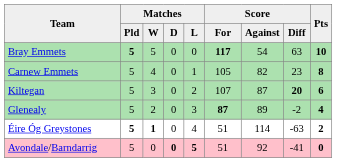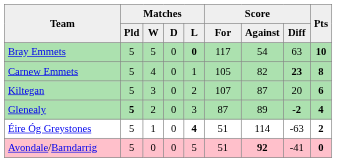(132, 52) bold -> (132, 52) normal
(194, 52) normal -> (194, 52) bold
(223, 52) bold -> (223, 52) normal
(297, 71) normal -> (297, 71) bold
(297, 90) bold -> (297, 90) normal
(132, 109) normal -> (132, 109) bold
(223, 109) bold -> (223, 109) normal
(297, 109) normal -> (297, 109) bold
(132, 128) bold -> (132, 128) normal
(153, 128) bold -> (153, 128) normal
(194, 128) normal -> (194, 128) bold
(174, 148) bold -> (174, 148) normal
(194, 148) bold -> (194, 148) normal
(262, 148) normal -> (262, 148) bold
